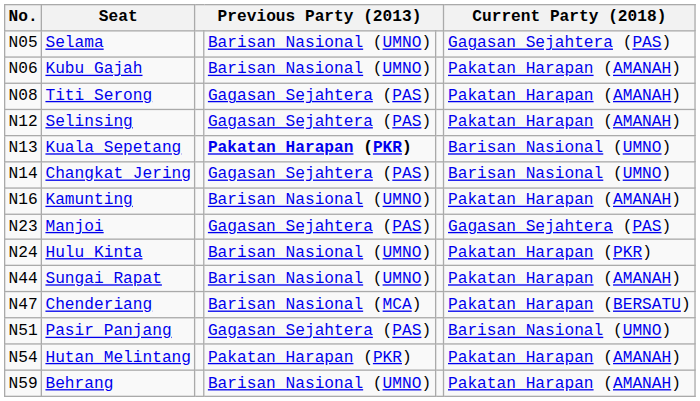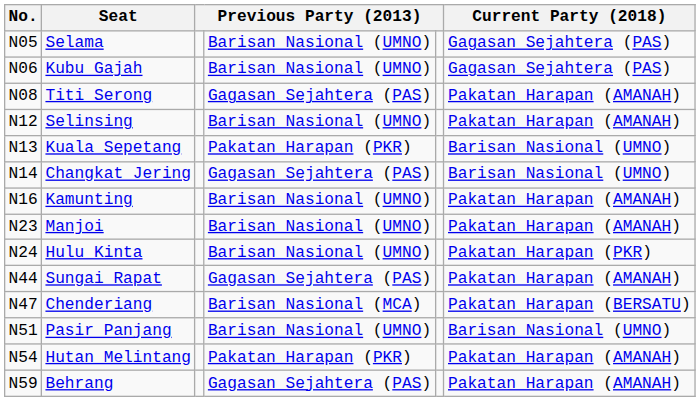(564, 70) Pakatan Harapan (AMANAH) -> (560, 70) Gagasan Sejahtera (PAS)
(320, 123) Gagasan Sejahtera (PAS) -> (320, 123) Barisan Nasional (UMNO)
(310, 149) bold -> (310, 149) normal
(320, 227) Gagasan Sejahtera (PAS) -> (320, 227) Barisan Nasional (UMNO)
(560, 227) Gagasan Sejahtera (PAS) -> (564, 227) Pakatan Harapan (AMANAH)
(320, 279) Barisan Nasional (UMNO) -> (320, 279) Gagasan Sejahtera (PAS)
(320, 331) Gagasan Sejahtera (PAS) -> (320, 331) Barisan Nasional (UMNO)
(320, 384) Barisan Nasional (UMNO) -> (320, 384) Gagasan Sejahtera (PAS)
